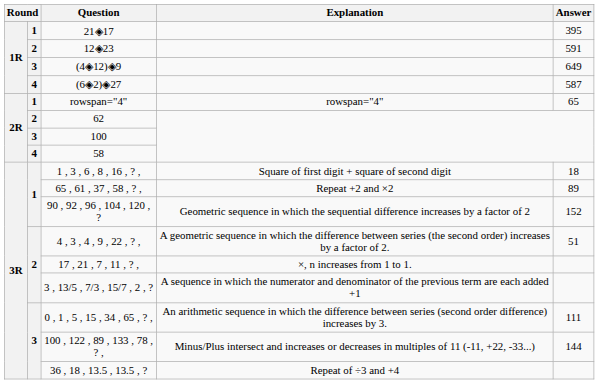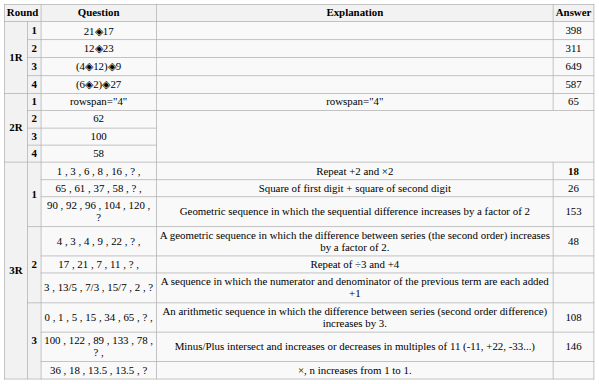(574, 30) 395 -> (574, 30) 398
(574, 48) 591 -> (574, 48) 311
(355, 171) Square of first digit + square of second digit -> (355, 171) Repeat +2 and ×2
(574, 171) normal -> (574, 171) bold
(355, 188) Repeat +2 and ×2 -> (355, 188) Square of first digit + square of second digit
(574, 188) 89 -> (574, 188) 26
(574, 211) 152 -> (574, 211) 153
(574, 241) 51 -> (574, 241) 48
(355, 264) ×, n increases from 1 to 1. -> (355, 264) Repeat of ÷3 and +4
(574, 317) 111 -> (574, 317) 108
(574, 347) 144 -> (574, 347) 146
(355, 370) Repeat of ÷3 and +4 -> (355, 370) ×, n increases from 1 to 1.
